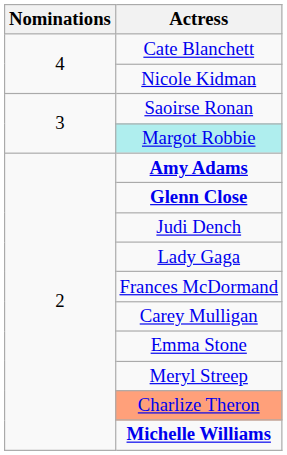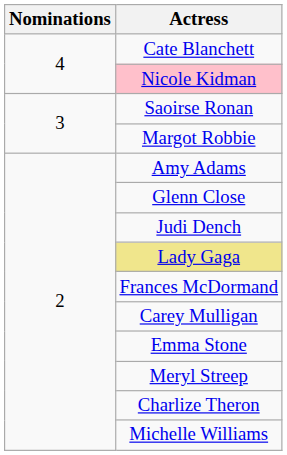(199, 78) no background -> (199, 78) pink background
(199, 138) paleturquoise background -> (199, 138) no background
(199, 167) bold -> (199, 167) normal
(199, 197) bold -> (199, 197) normal
(199, 256) no background -> (199, 256) khaki background
(199, 405) lightsalmon background -> (199, 405) no background
(199, 434) bold -> (199, 434) normal
